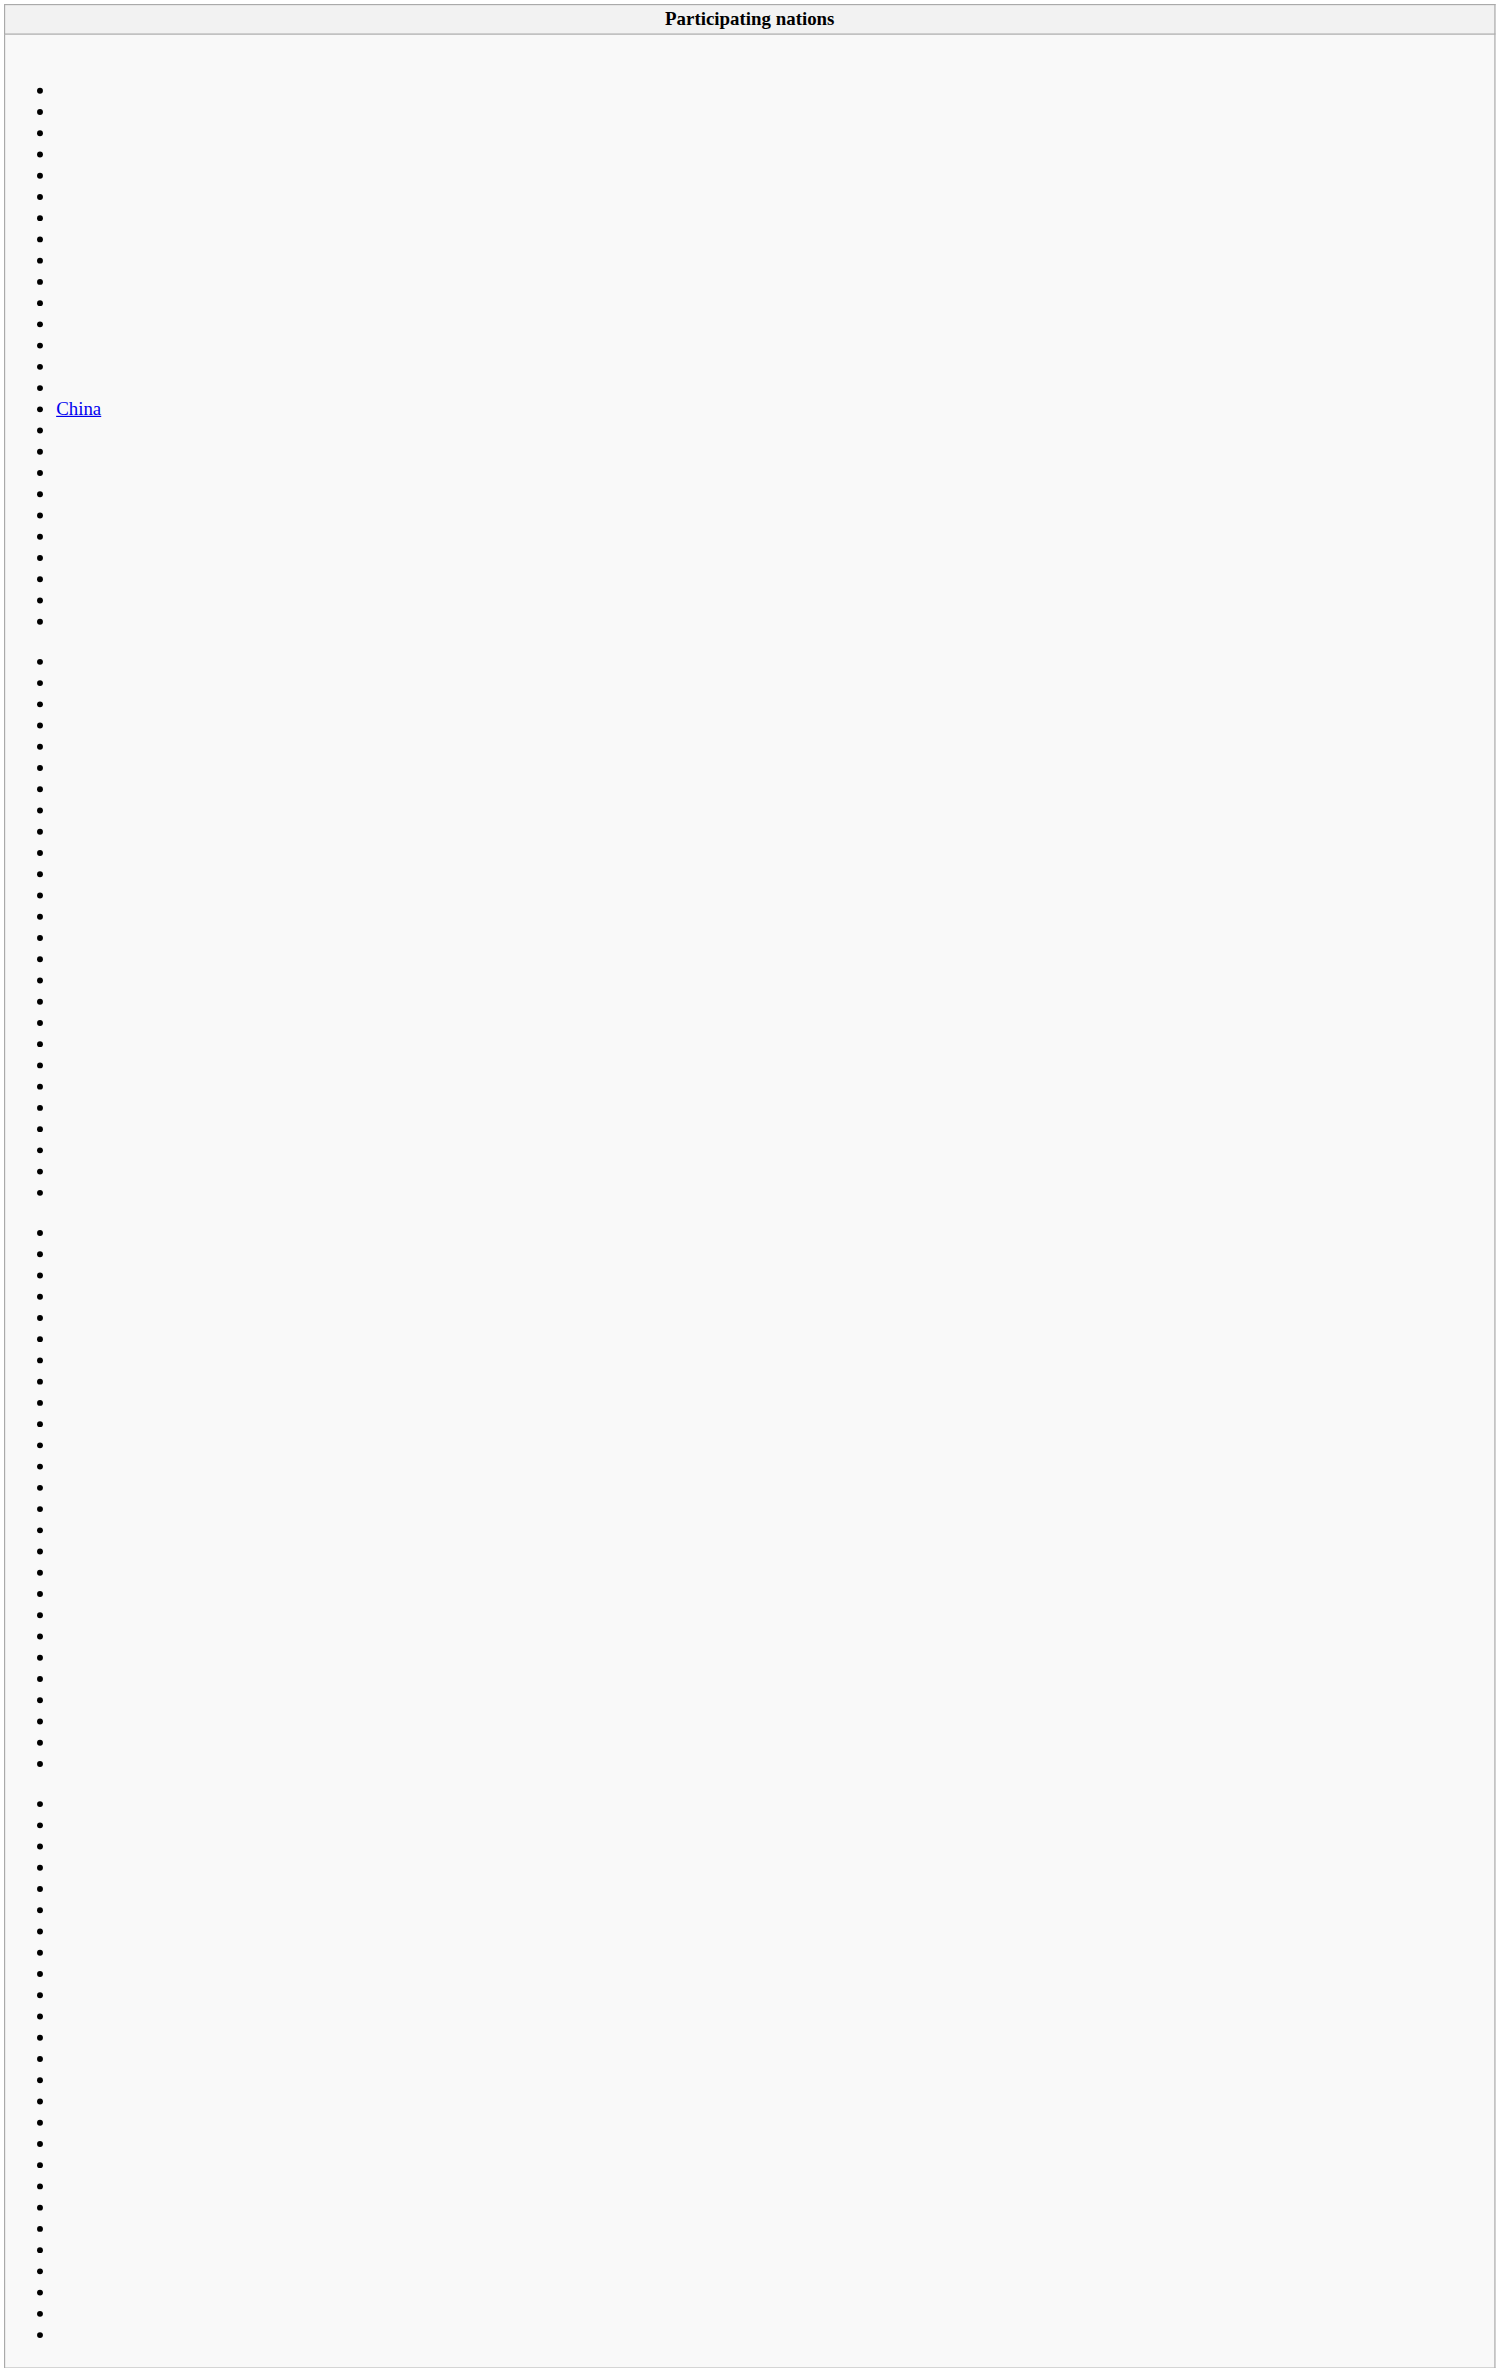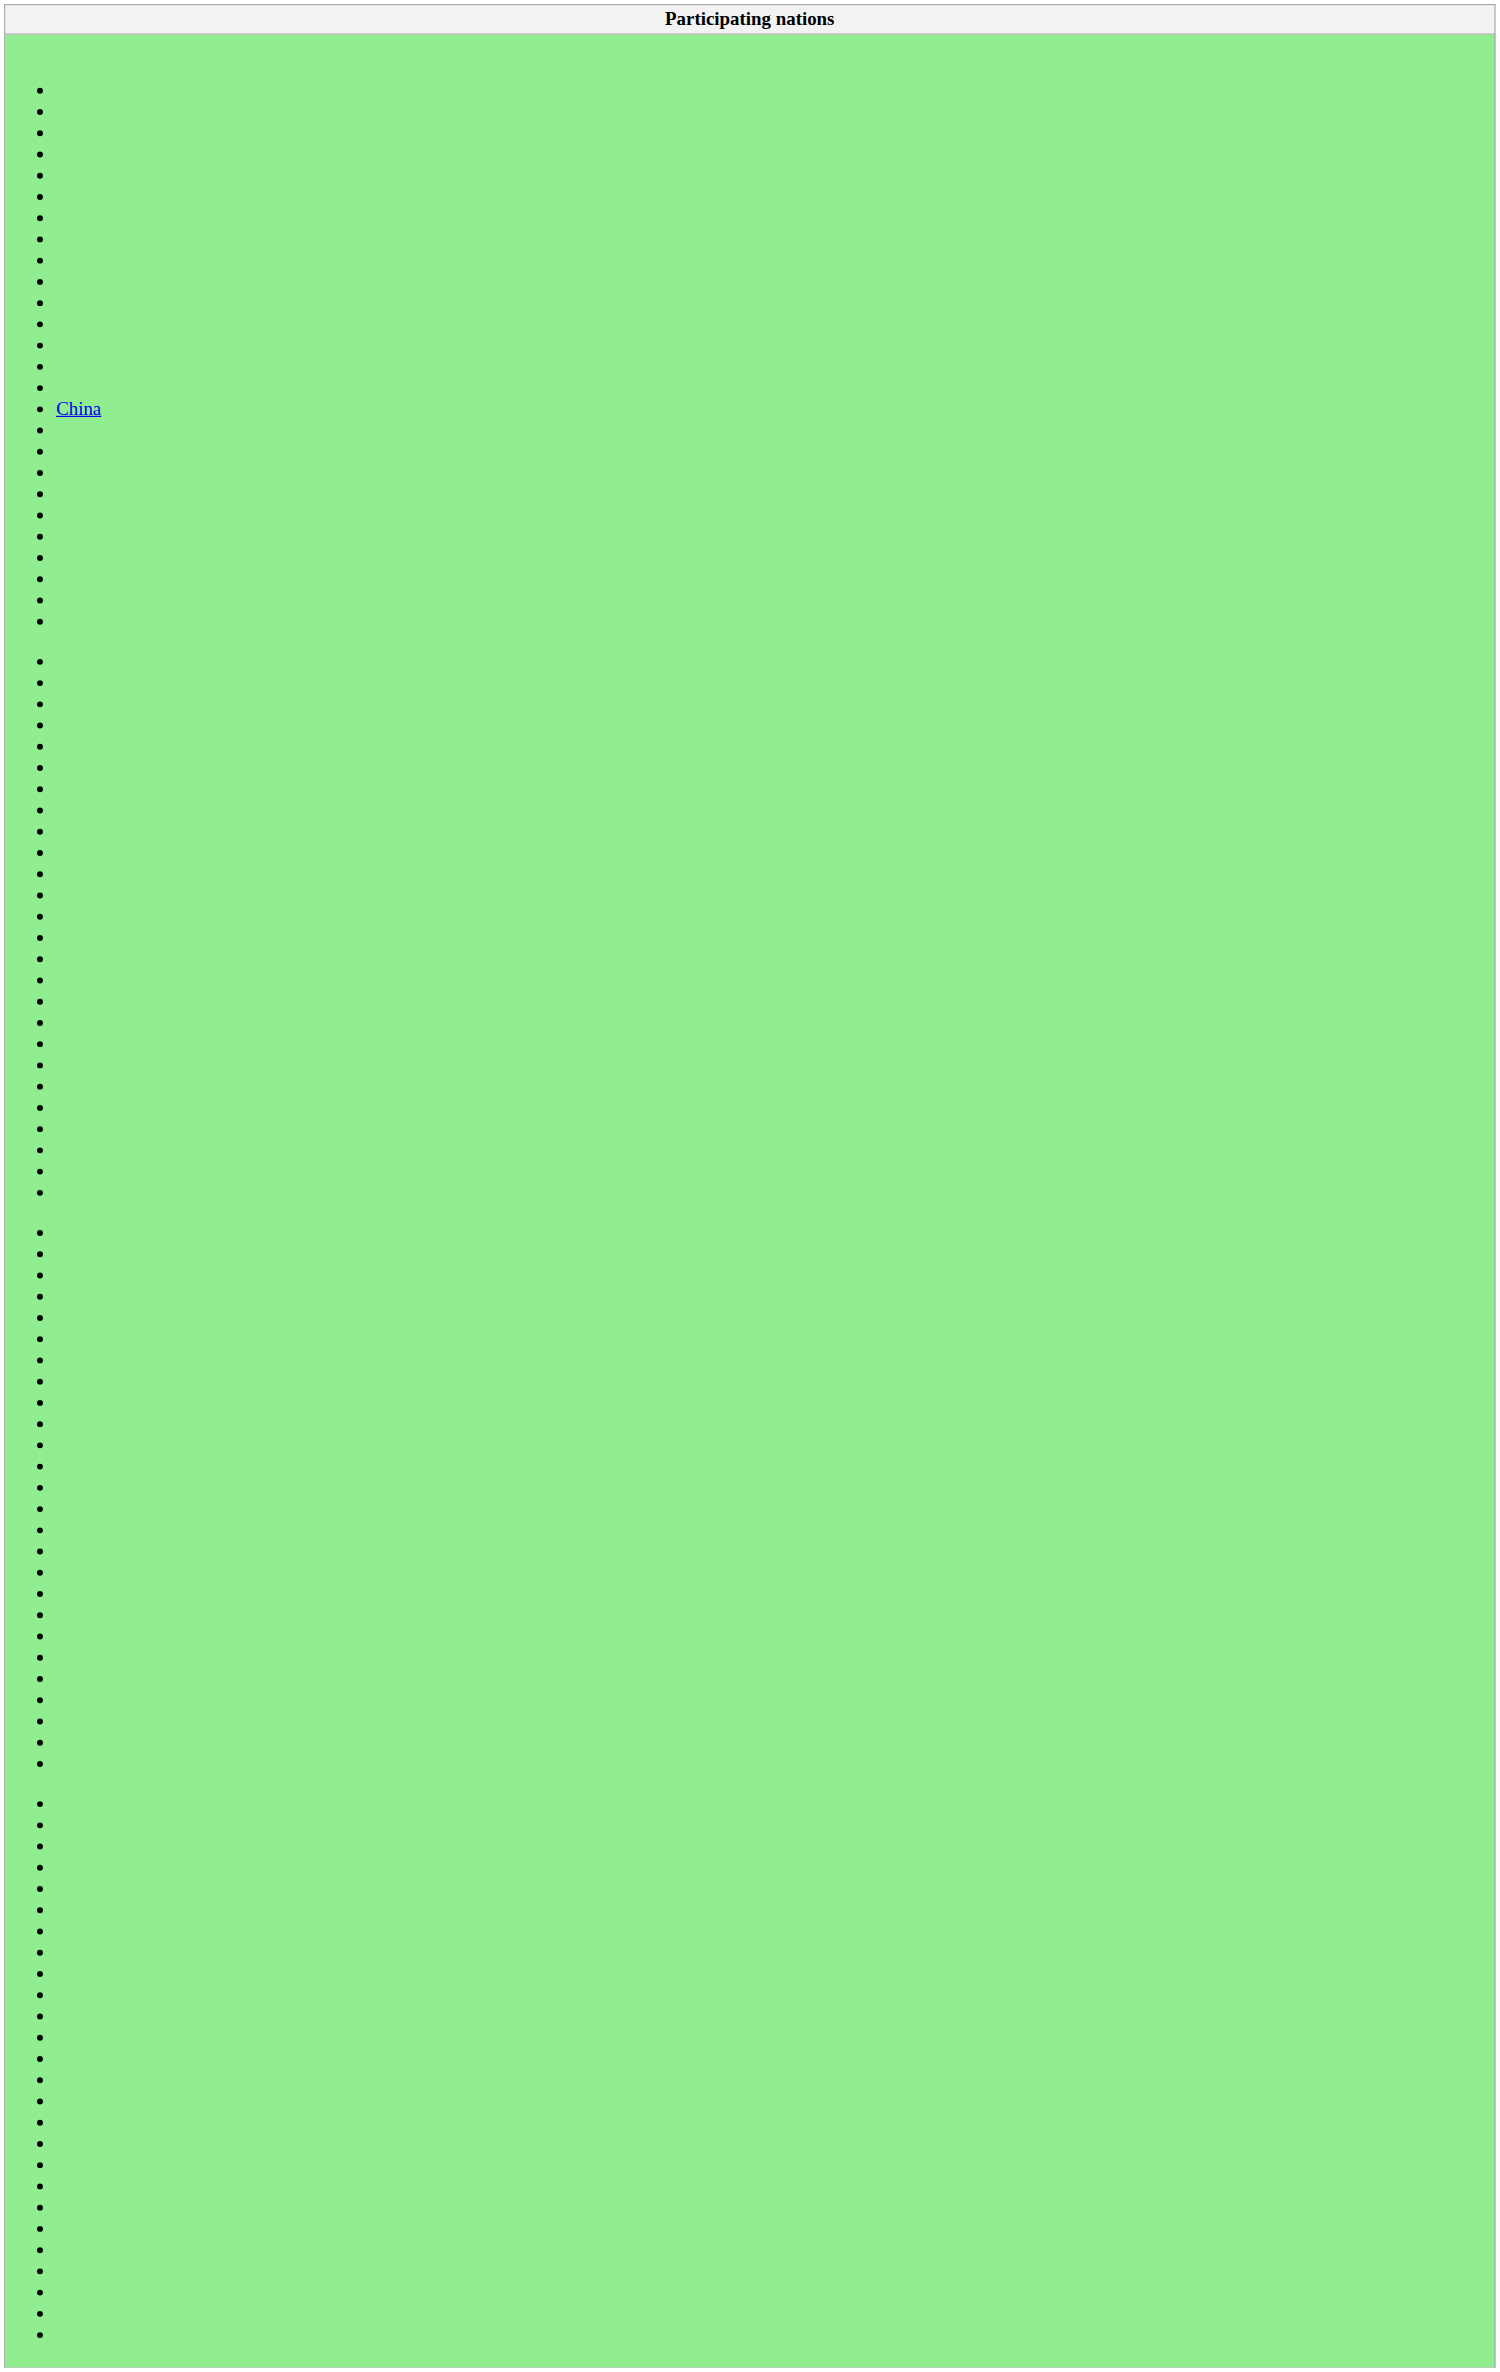(750, 1212) no background -> (750, 1212) lightgreen background
